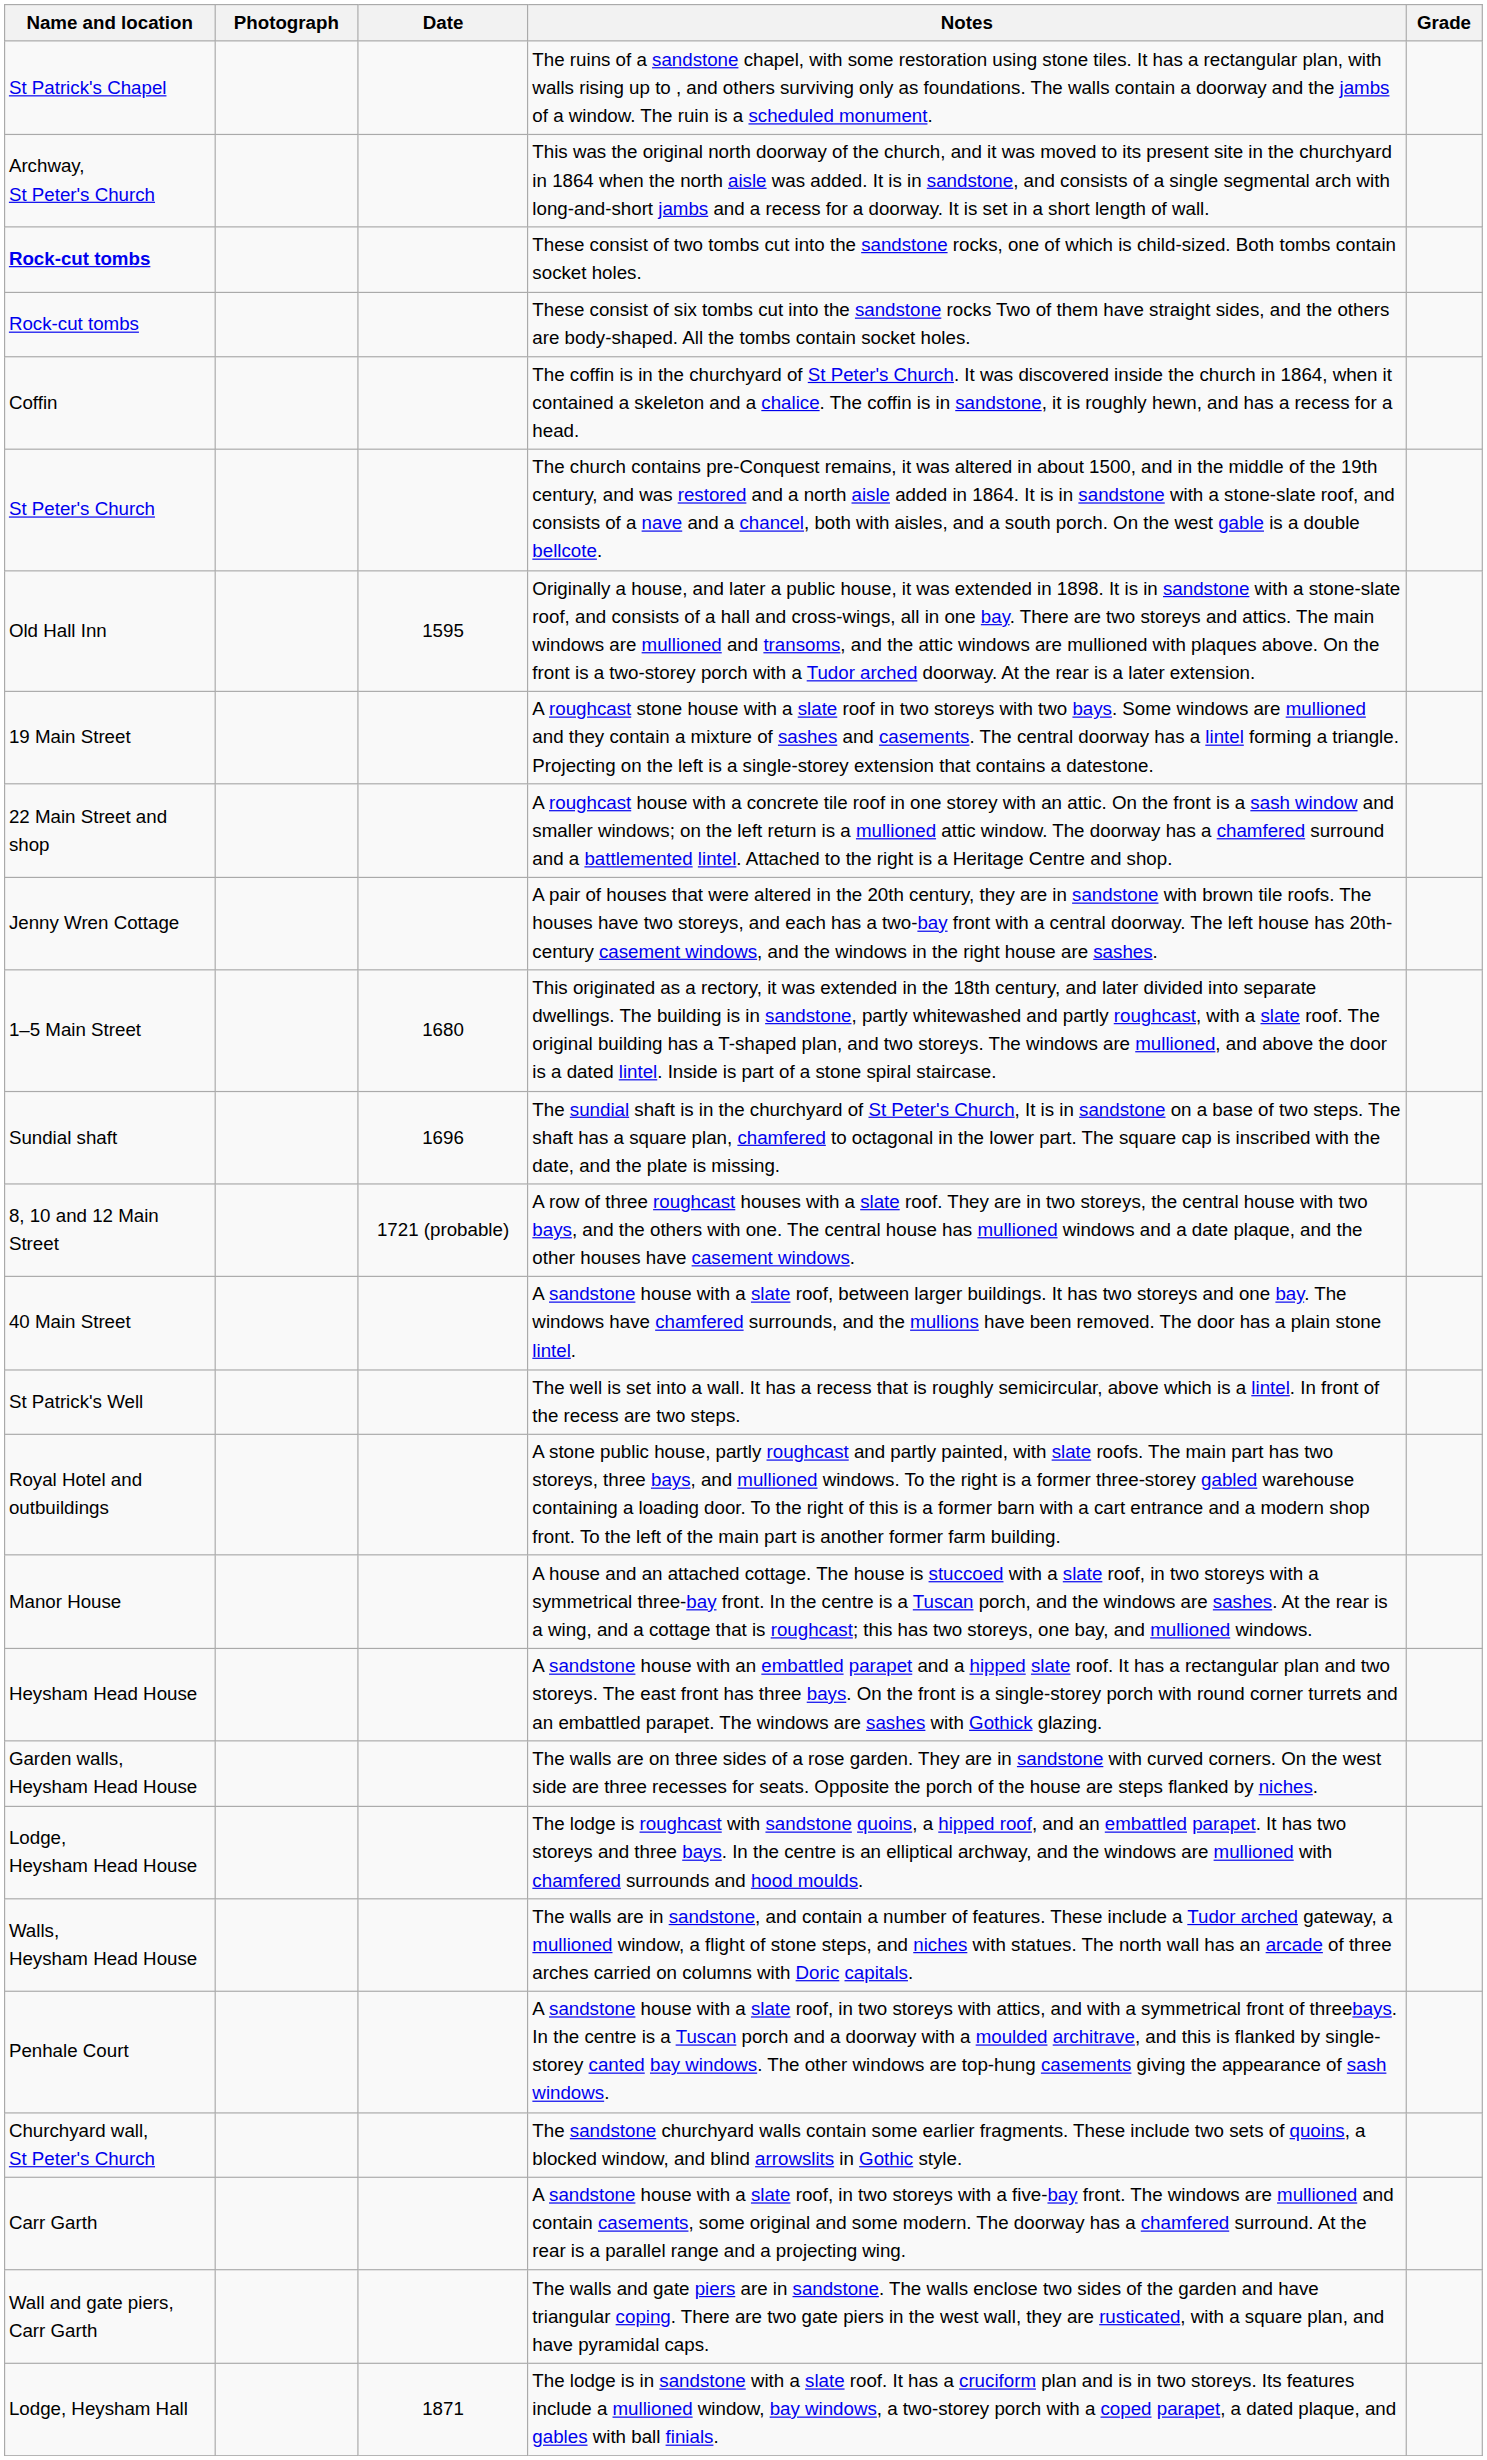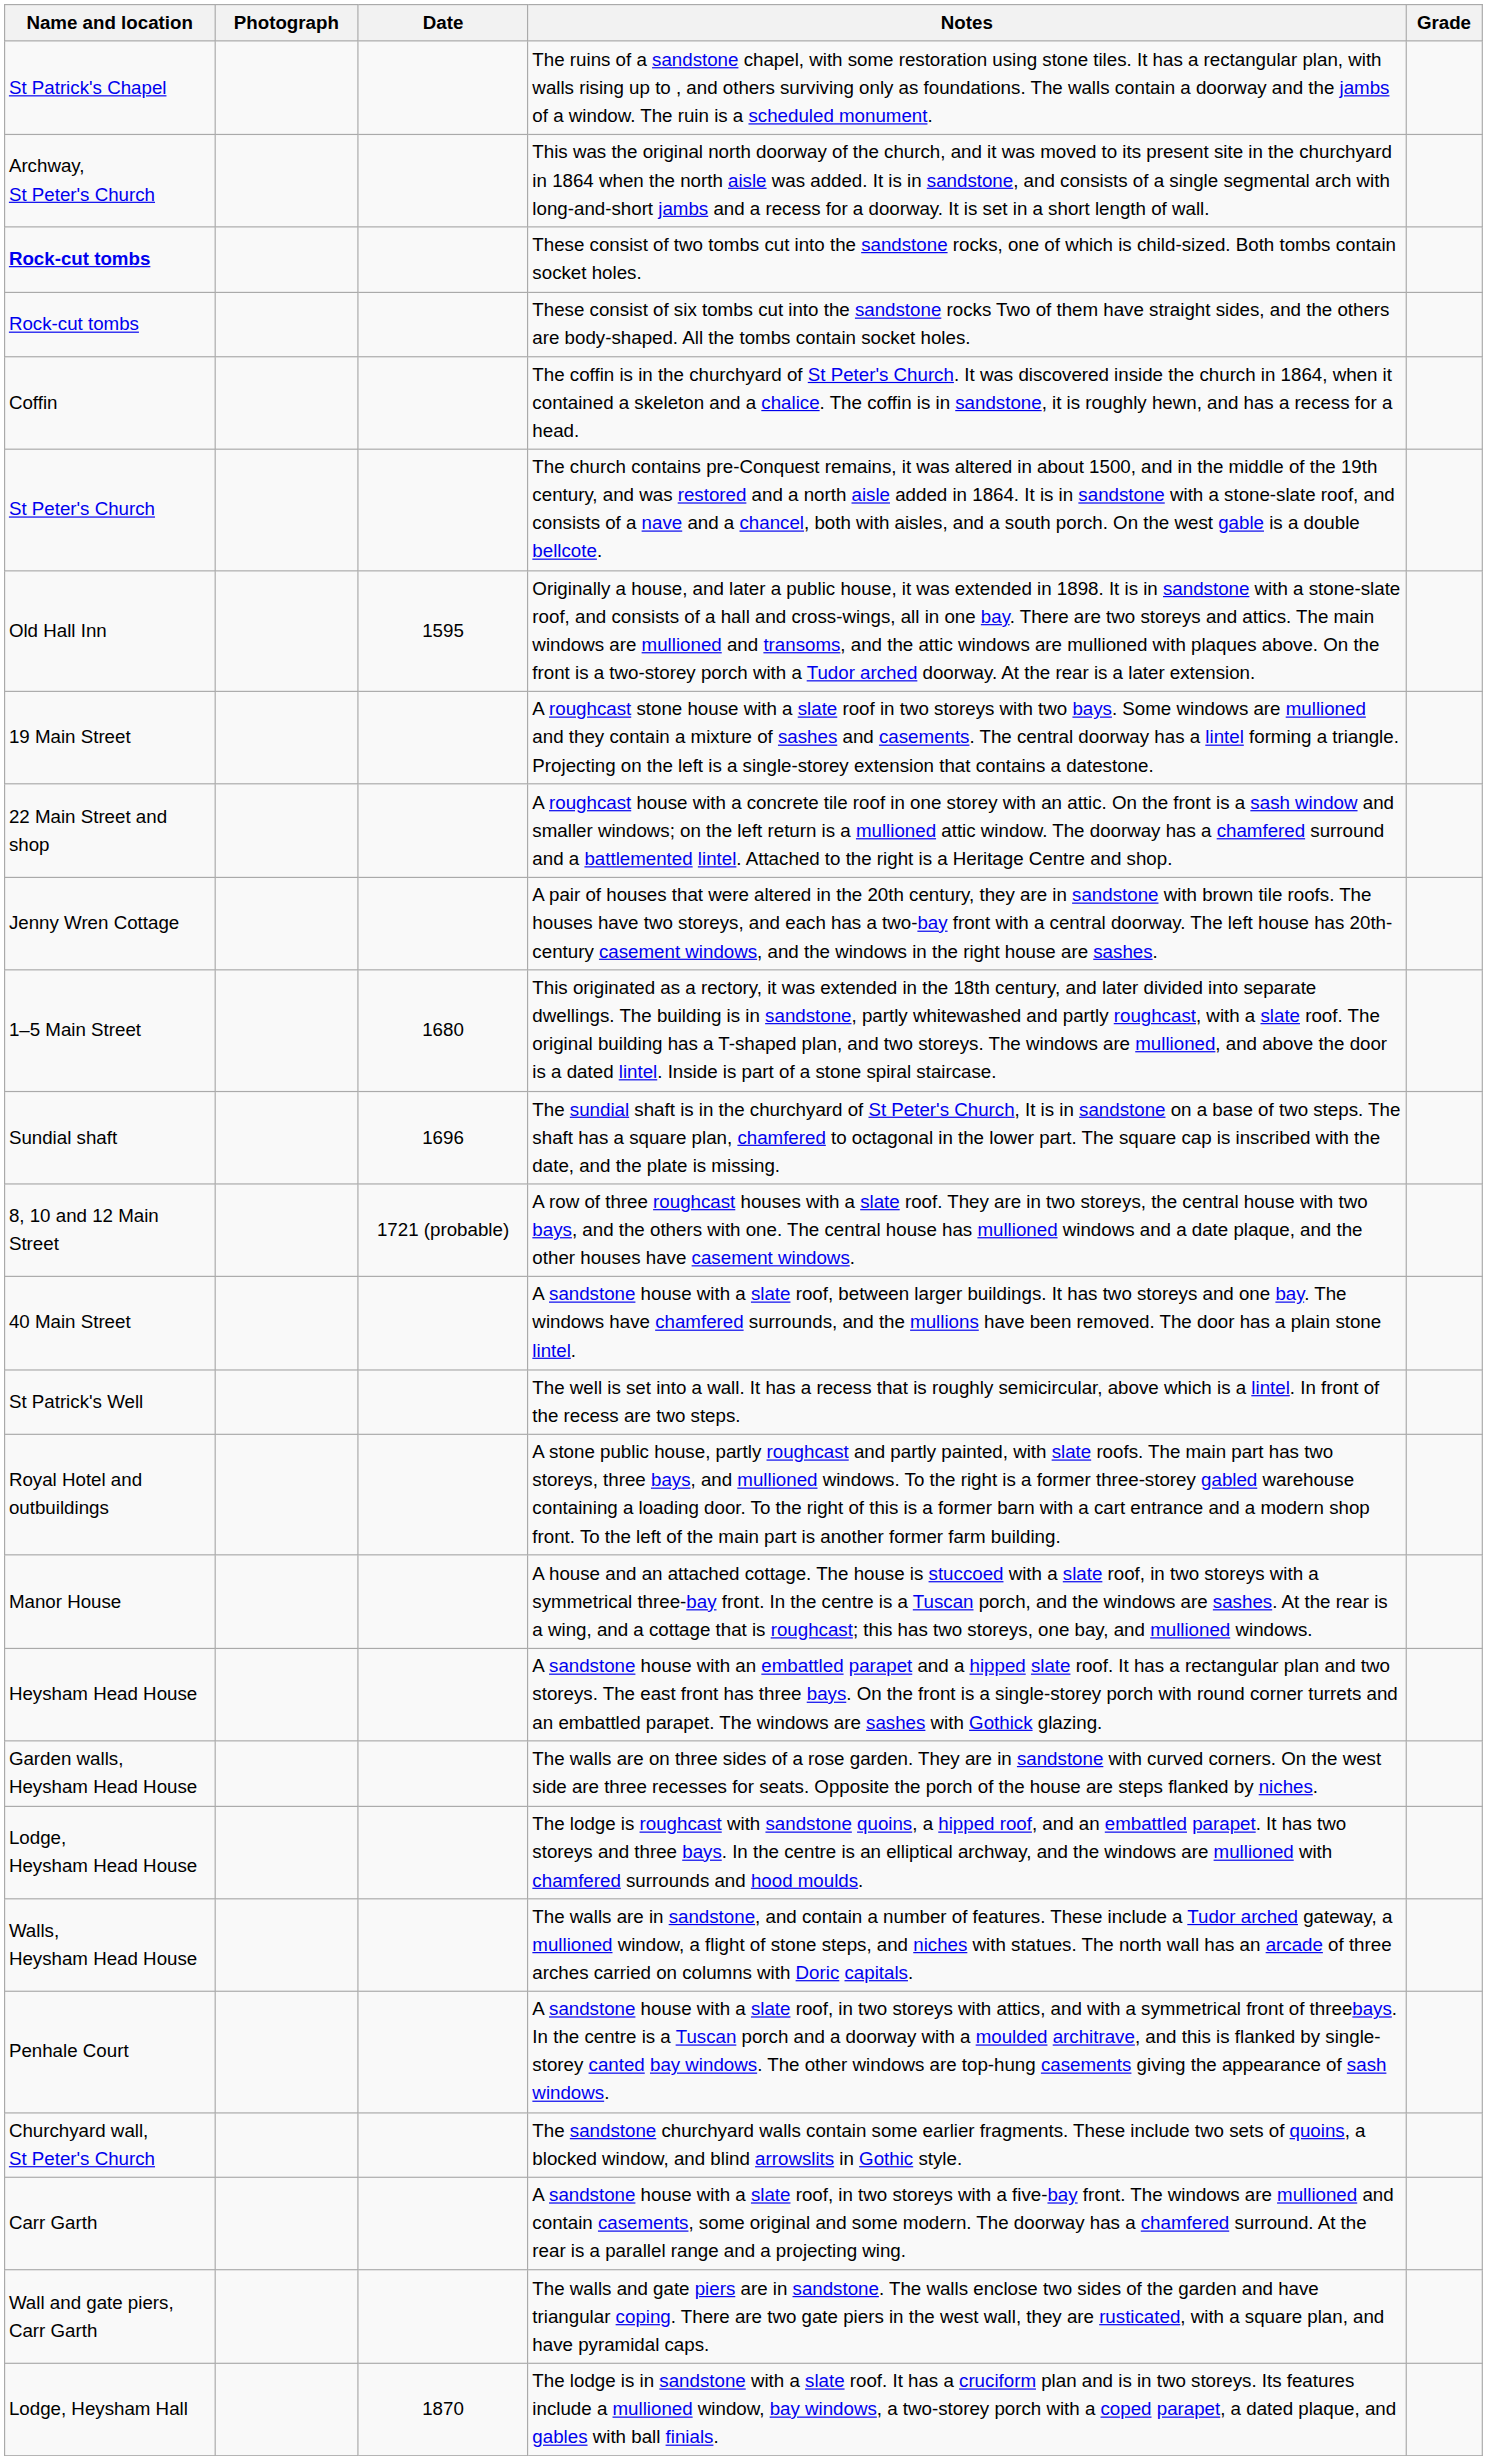(443, 2409) 1871 -> (443, 2409) 1870
